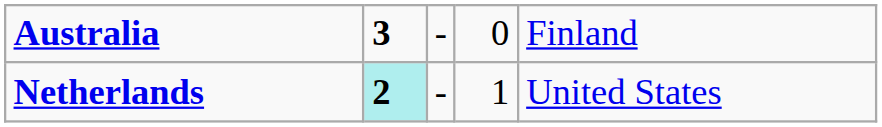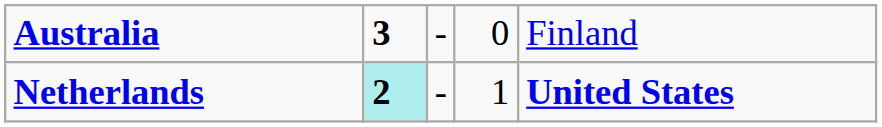(624, 91) normal -> (630, 91) bold
